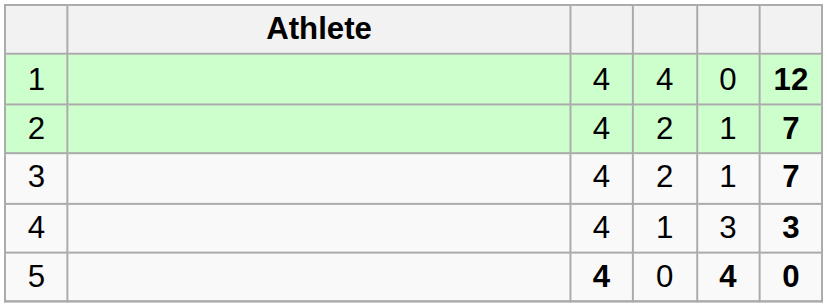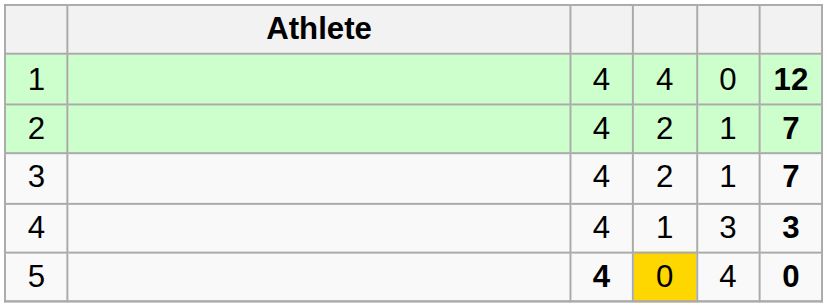(665, 276) no background -> (665, 276) gold background
(728, 276) bold -> (728, 276) normal
